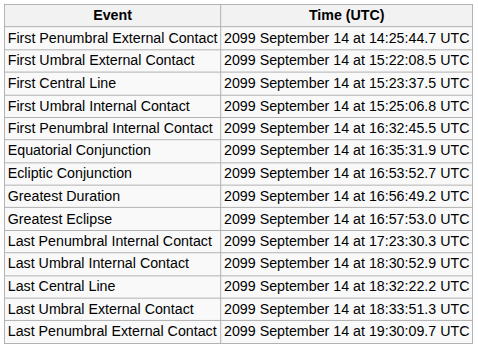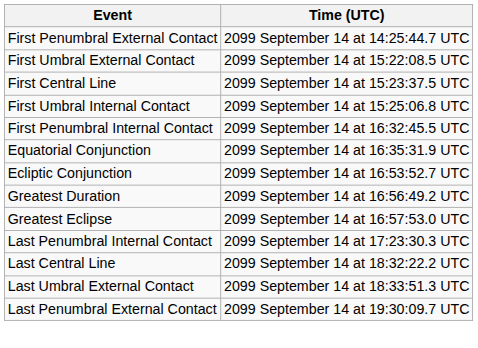- row: (98, 264)
